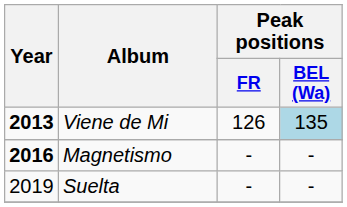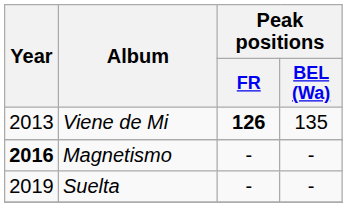(31, 123) bold -> (31, 123) normal
(249, 123) normal -> (249, 123) bold
(311, 123) lightblue background -> (311, 123) no background
